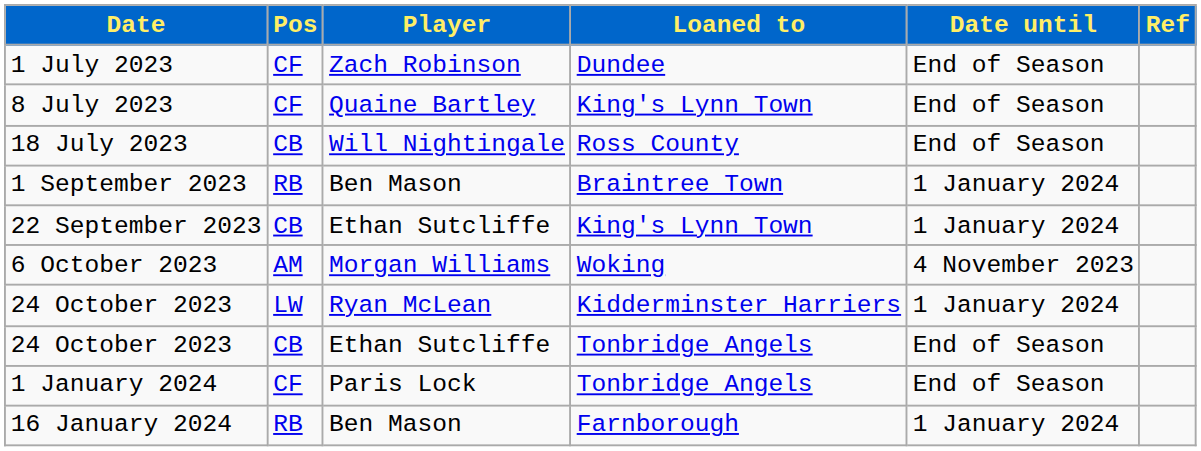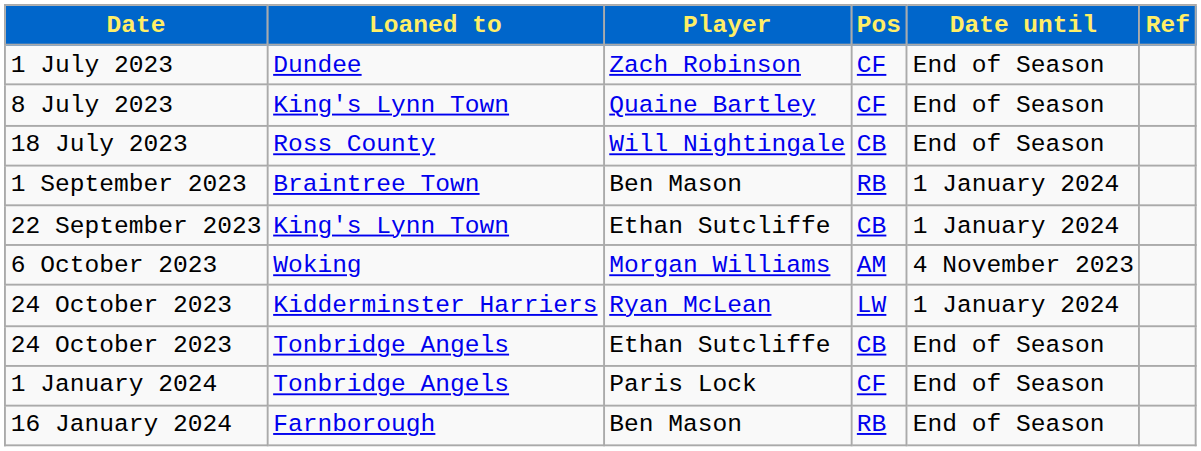columns swapped: (295, 25) <-> (739, 25)
(1016, 425) 1 January 2024 -> (1009, 425) End of Season
